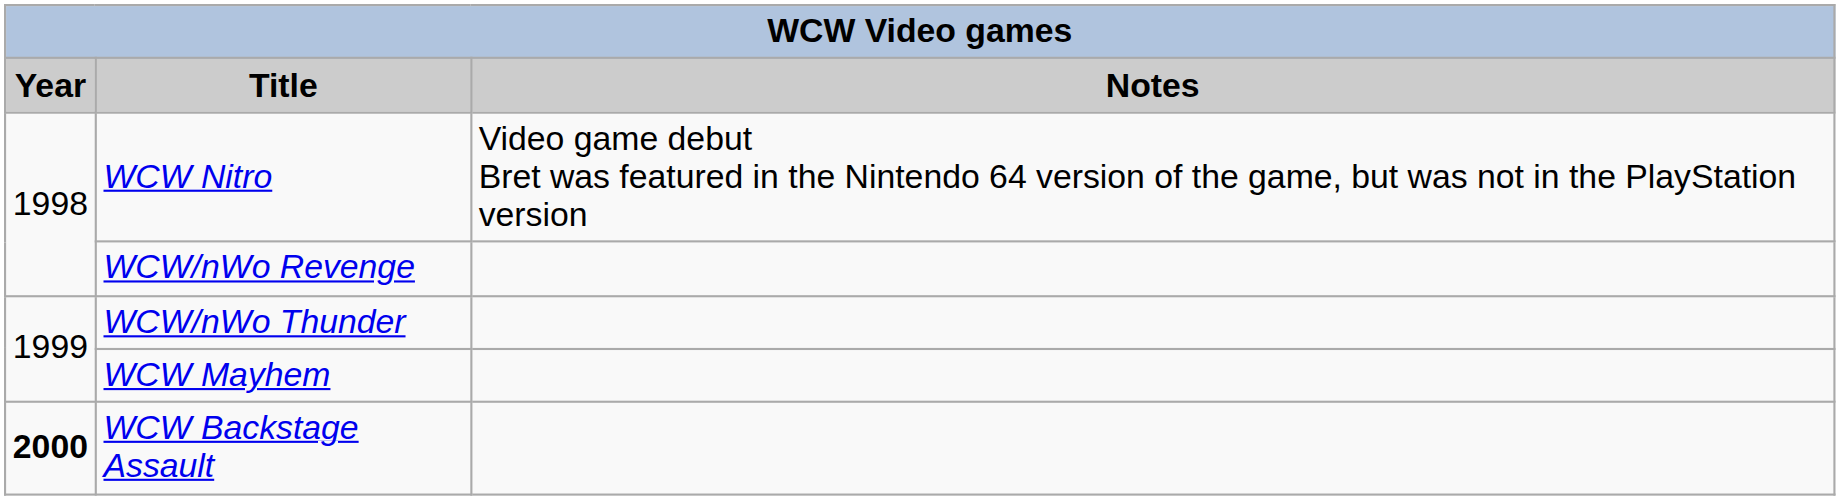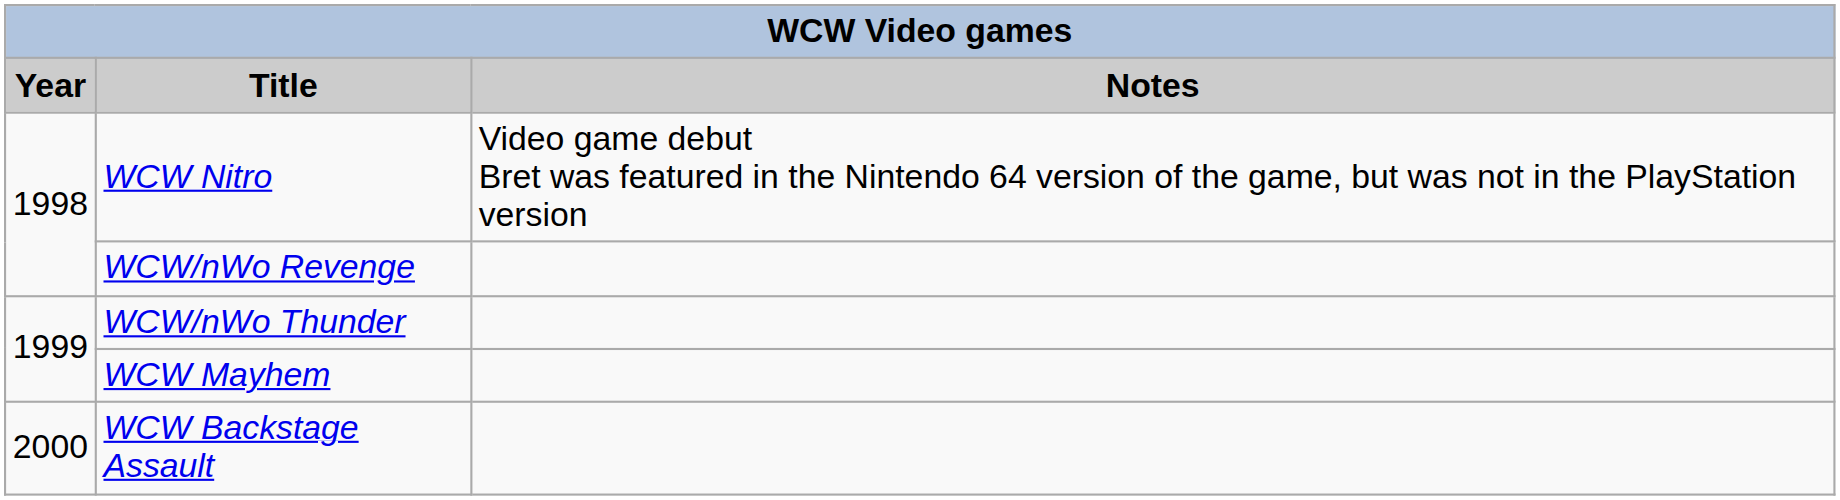(50, 447) bold -> (50, 447) normal
